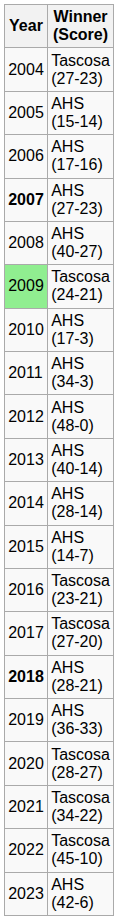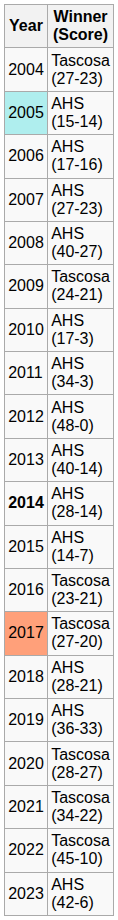(26, 112) no background -> (26, 112) paleturquoise background
(26, 199) bold -> (26, 199) normal
(26, 286) lightgreen background -> (26, 286) no background
(26, 503) normal -> (26, 503) bold
(26, 633) no background -> (26, 633) lightsalmon background
(26, 676) bold -> (26, 676) normal
